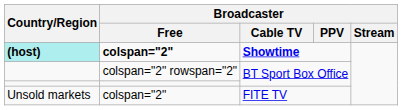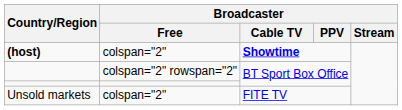(24, 52) paleturquoise background -> (24, 52) no background
(138, 52) bold -> (134, 52) normal
